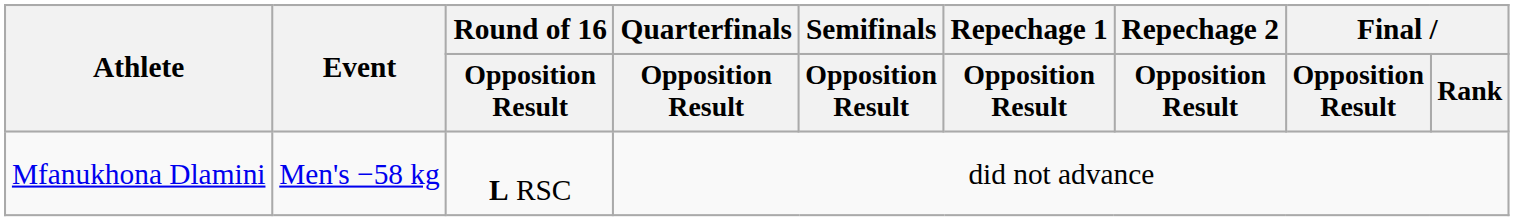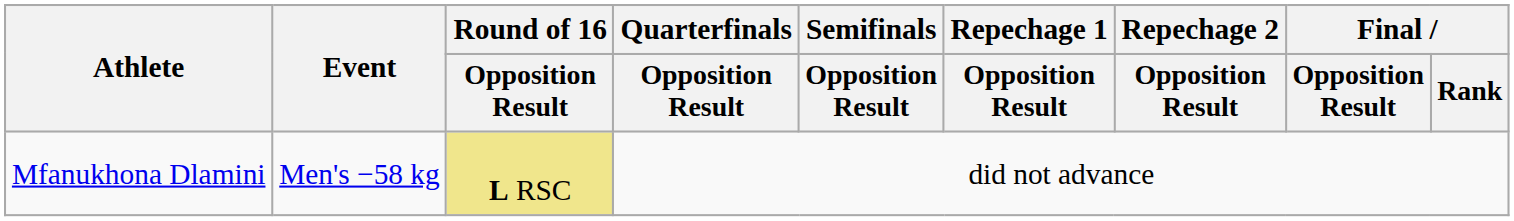(530, 190) no background -> (530, 190) khaki background
